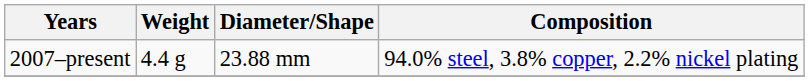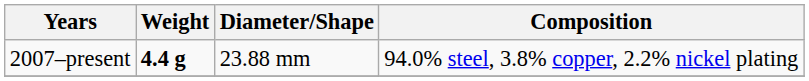(163, 57) normal -> (163, 57) bold
